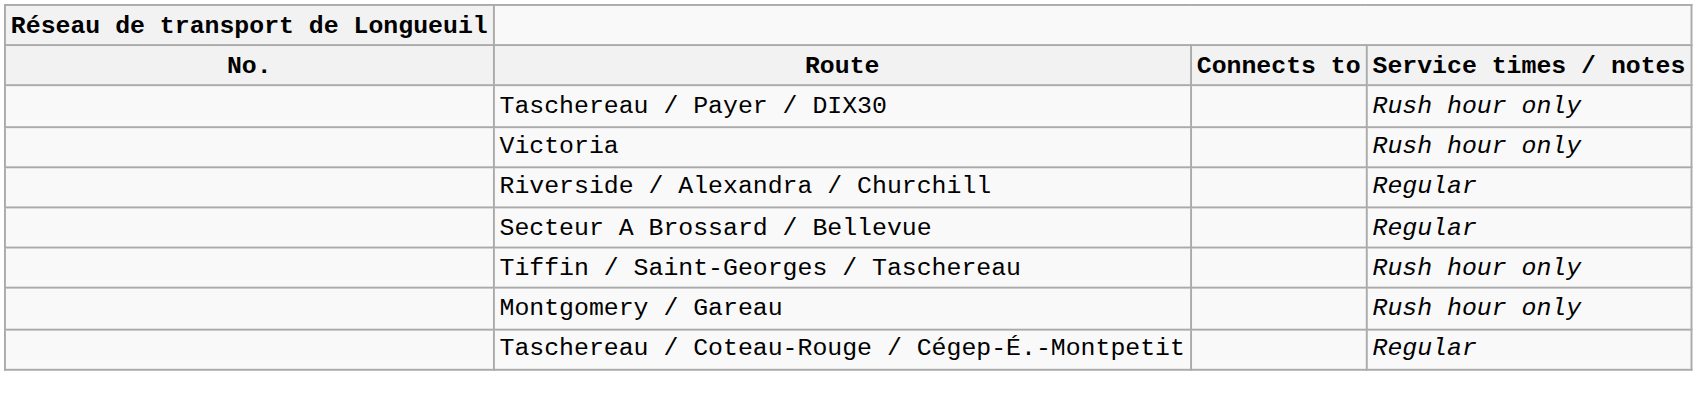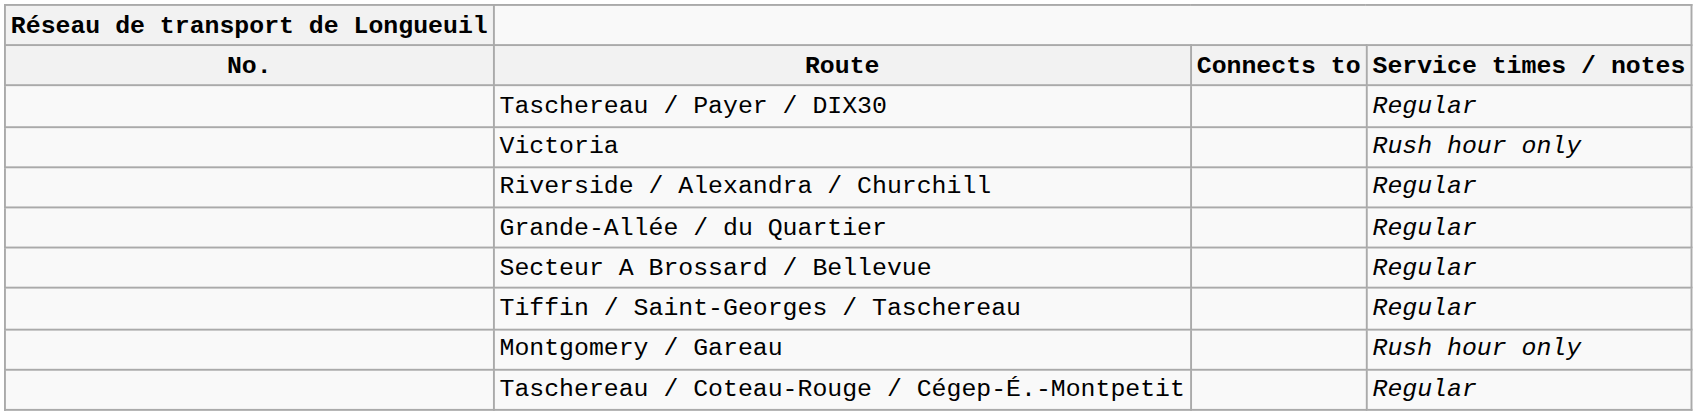(1477, 106) Rush hour only -> (1425, 106) Regular
+ row: (693, 228)
(1477, 268) Rush hour only -> (1425, 308) Regular
